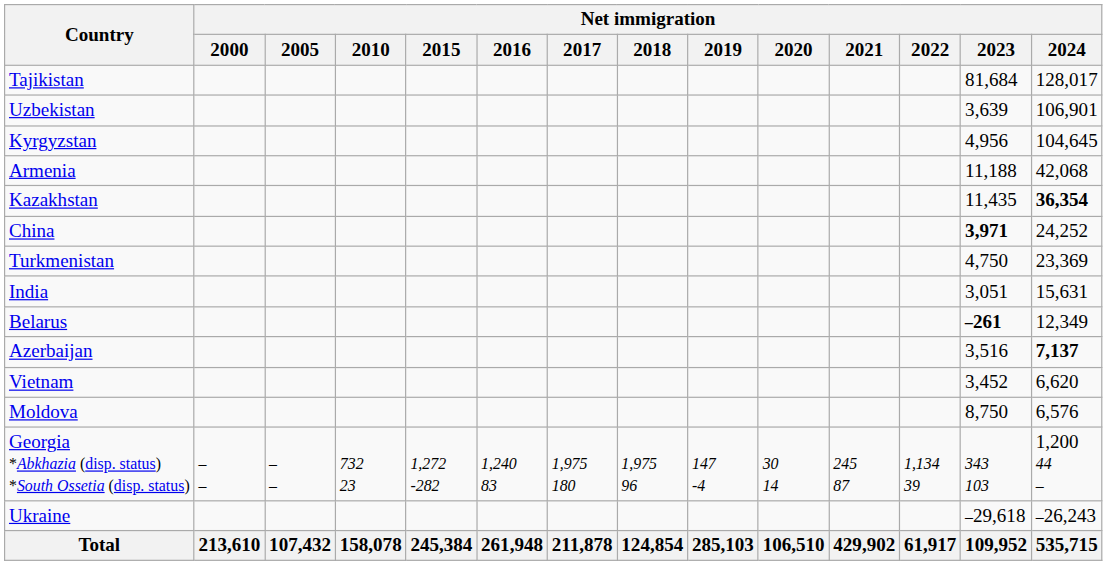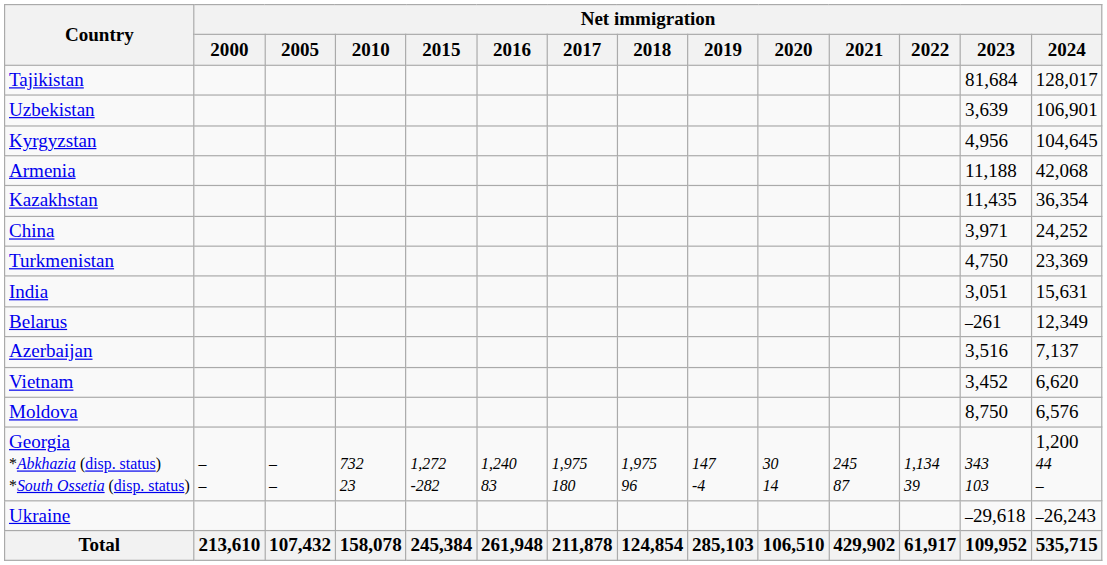(1062, 200) bold -> (1062, 200) normal
(987, 230) bold -> (987, 230) normal
(983, 321) bold -> (983, 321) normal
(1057, 351) bold -> (1057, 351) normal
